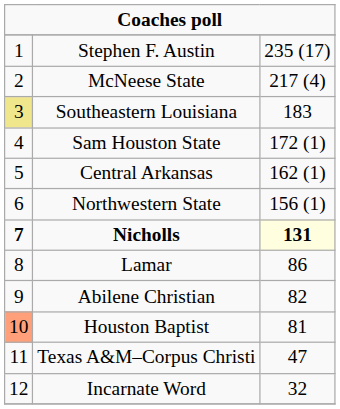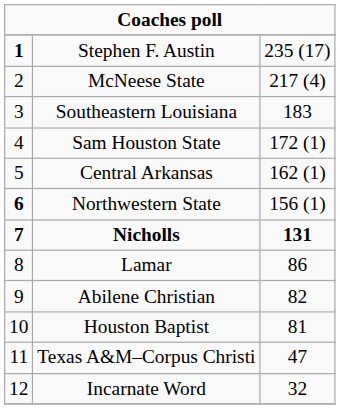(19, 50) normal -> (19, 50) bold
(19, 111) khaki background -> (19, 111) no background
(19, 204) normal -> (19, 204) bold
(297, 234) lightyellow background -> (297, 234) no background
(19, 326) lightsalmon background -> (19, 326) no background
